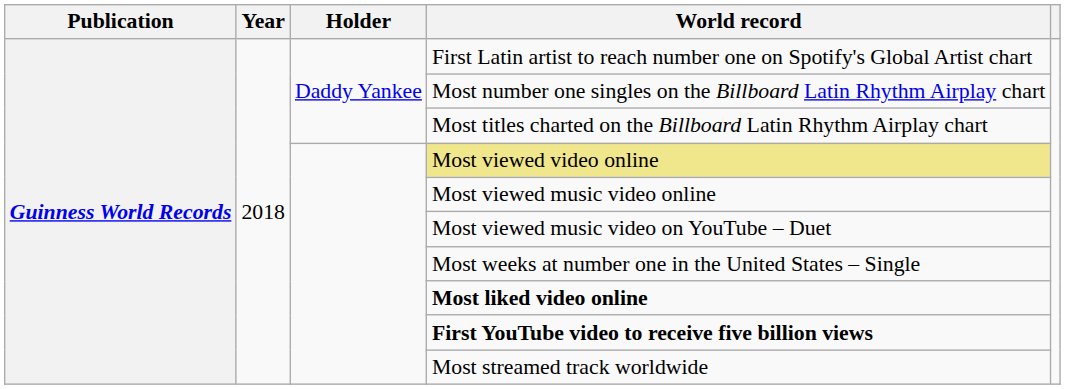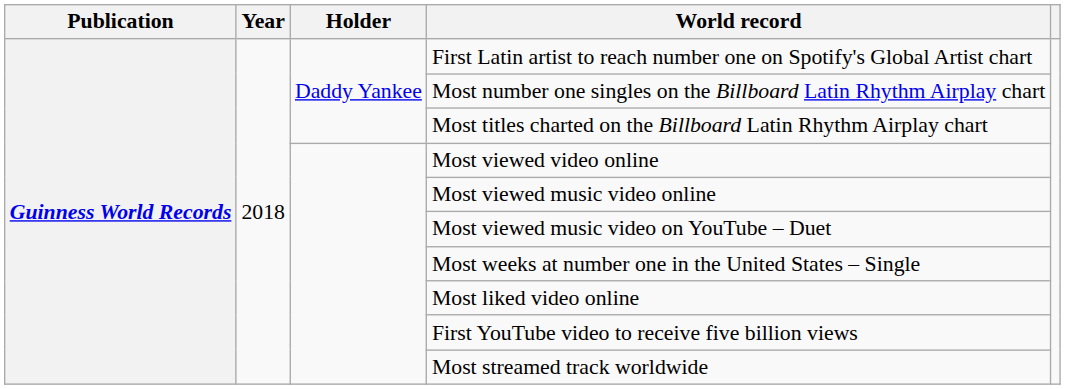(545, 159) khaki background -> (545, 159) no background
(540, 297) bold -> (536, 297) normal
(652, 332) bold -> (645, 332) normal
